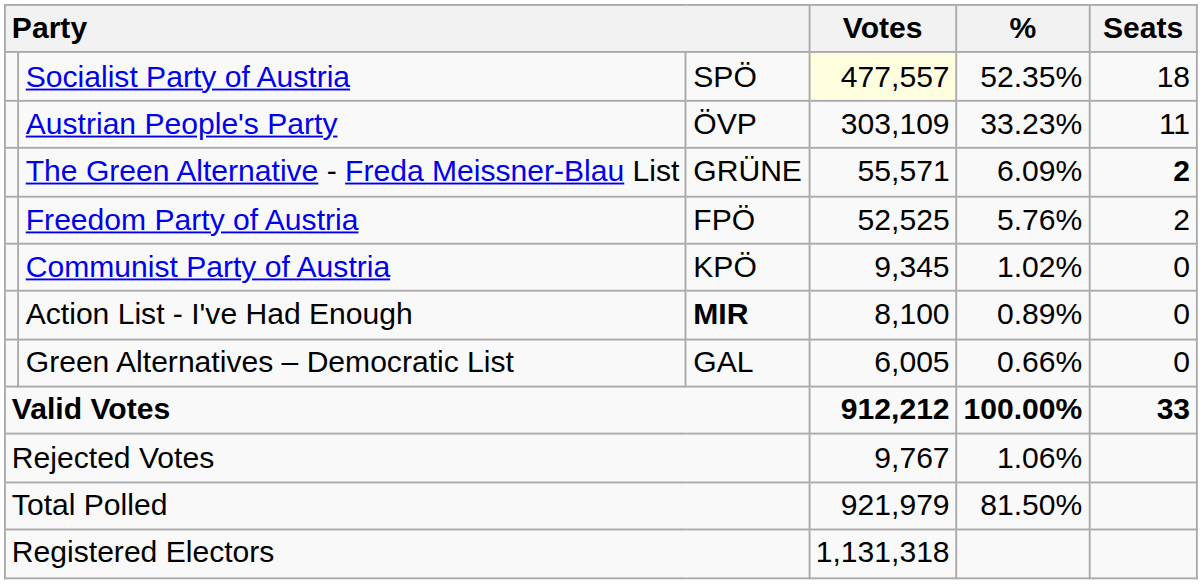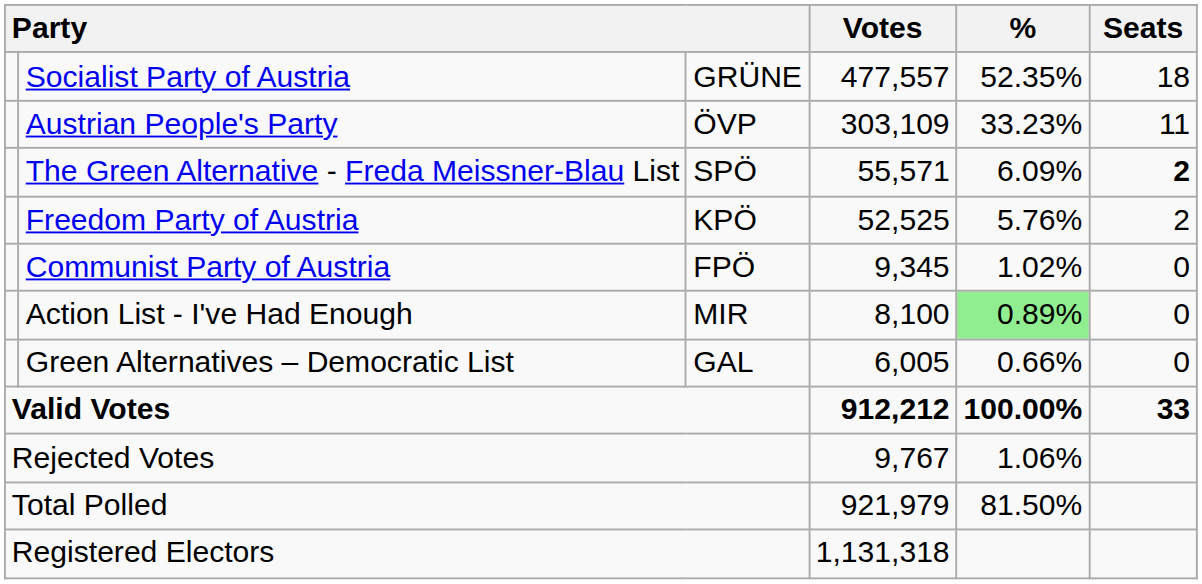(725, 76) SPÖ -> (748, 76) GRÜNE
(895, 76) lightyellow background -> (895, 76) no background
(748, 171) GRÜNE -> (725, 171) SPÖ
(724, 219) FPÖ -> (725, 219) KPÖ
(725, 266) KPÖ -> (724, 266) FPÖ
(721, 314) bold -> (721, 314) normal
(1040, 314) no background -> (1040, 314) lightgreen background
